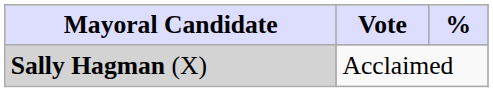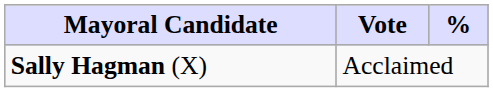(109, 65) lightgrey background -> (109, 65) no background
